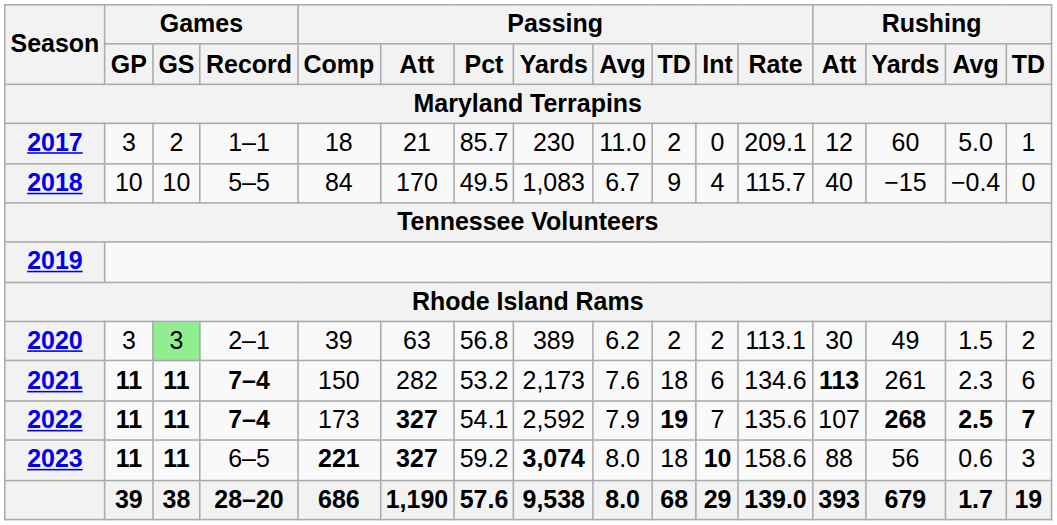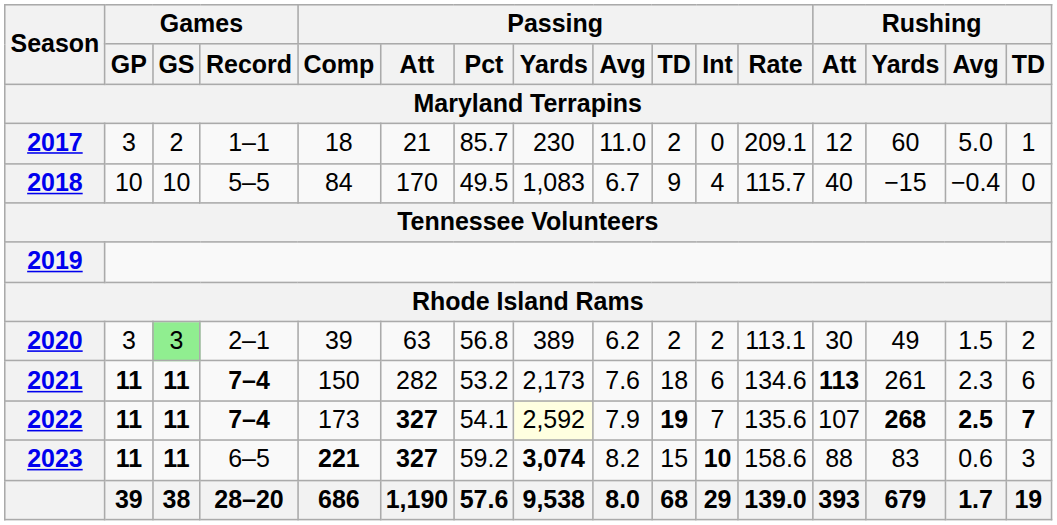(554, 420) no background -> (554, 420) lightyellow background
(623, 459) 8.0 -> (623, 459) 8.2
(674, 459) 18 -> (674, 459) 15
(905, 459) 56 -> (905, 459) 83
